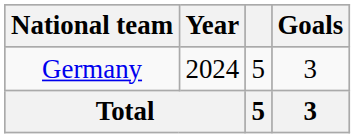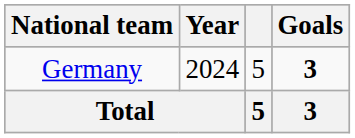(310, 68) normal -> (310, 68) bold
